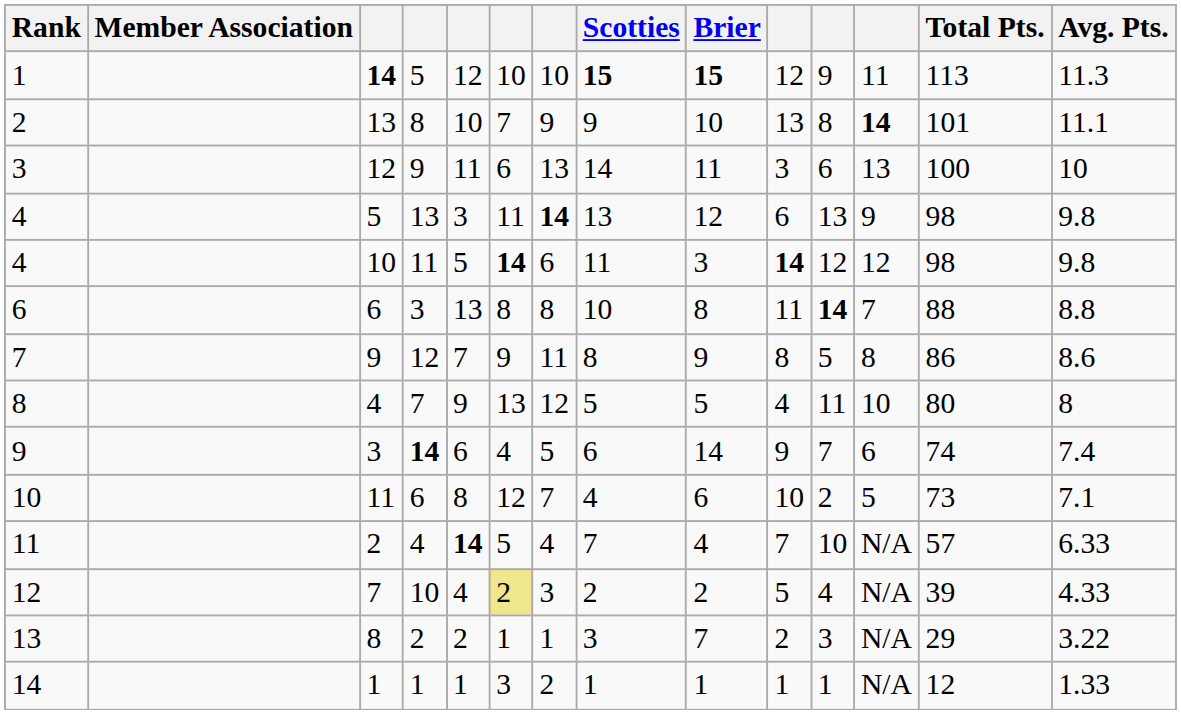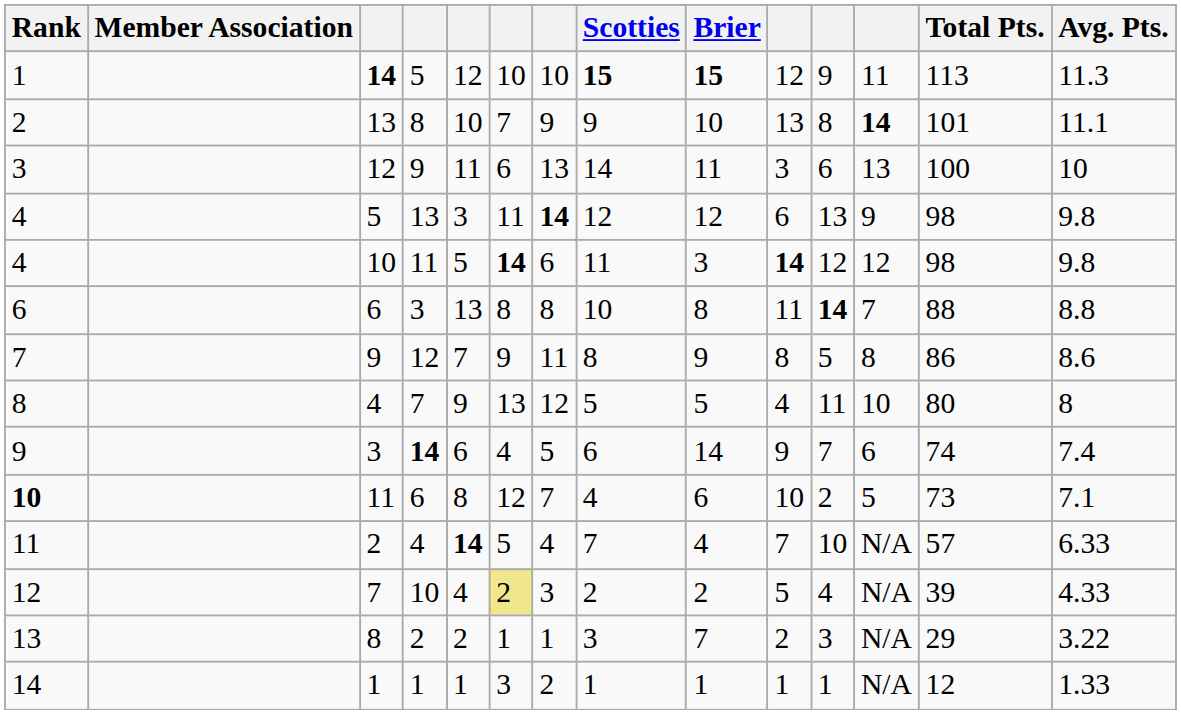(598, 215) 13 -> (598, 215) 12
(27, 497) normal -> (27, 497) bold
